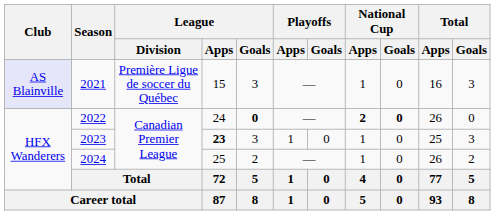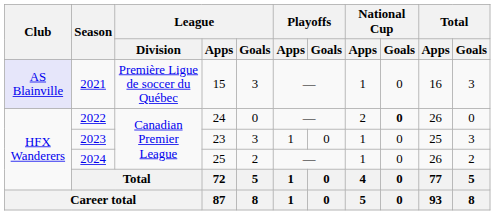(255, 118) bold -> (255, 118) normal
(363, 118) bold -> (363, 118) normal
(219, 139) bold -> (219, 139) normal
